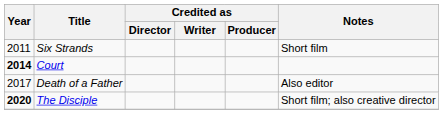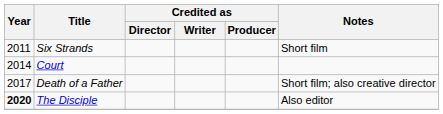(19, 65) bold -> (19, 65) normal
(307, 83) Also editor -> (358, 83) Short film; also creative director
(358, 100) Short film; also creative director -> (307, 100) Also editor
